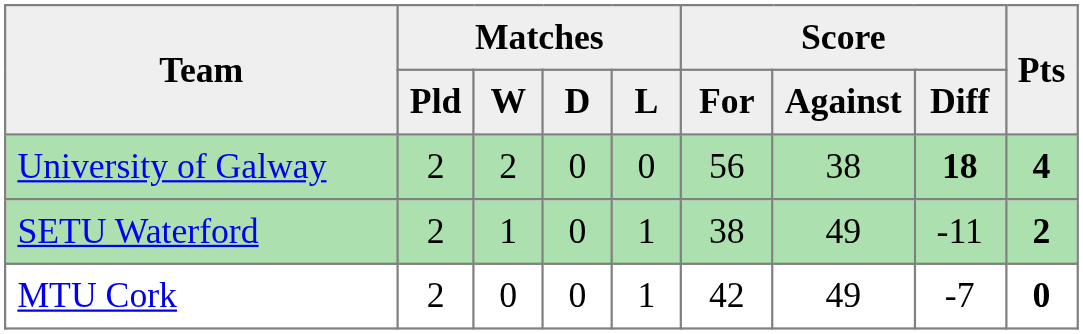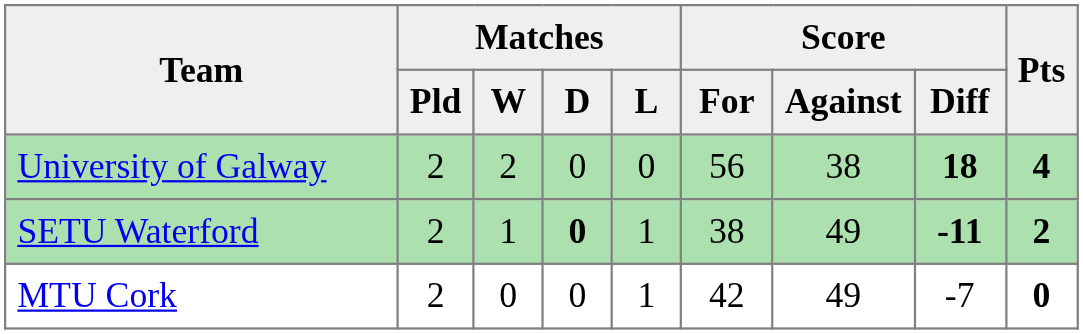(577, 230) normal -> (577, 230) bold
(960, 230) normal -> (960, 230) bold
